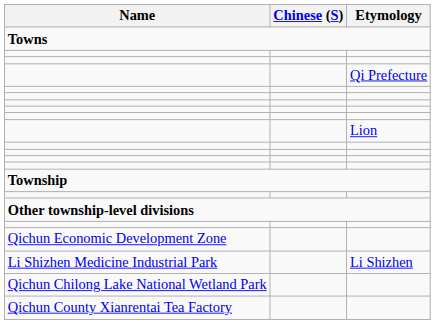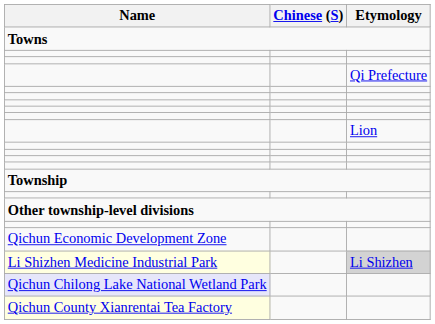(113, 262) no background -> (113, 262) lightyellow background
(381, 262) no background -> (381, 262) lightgrey background
(137, 284) no background -> (137, 284) lavender background
(120, 307) no background -> (120, 307) lightyellow background
